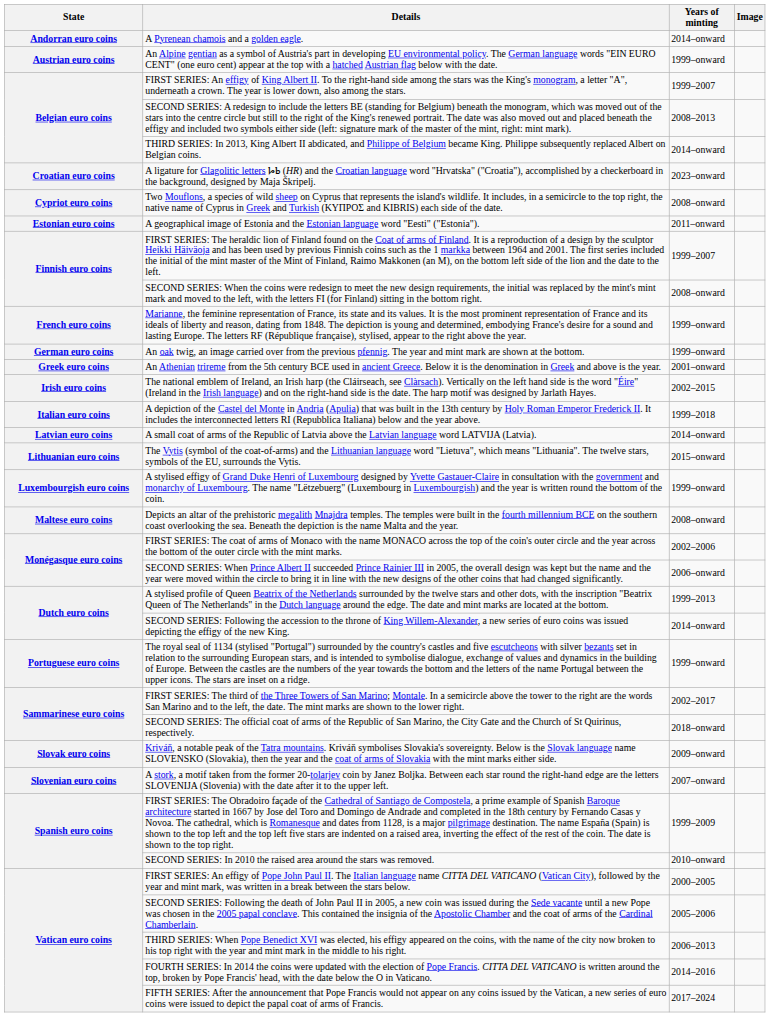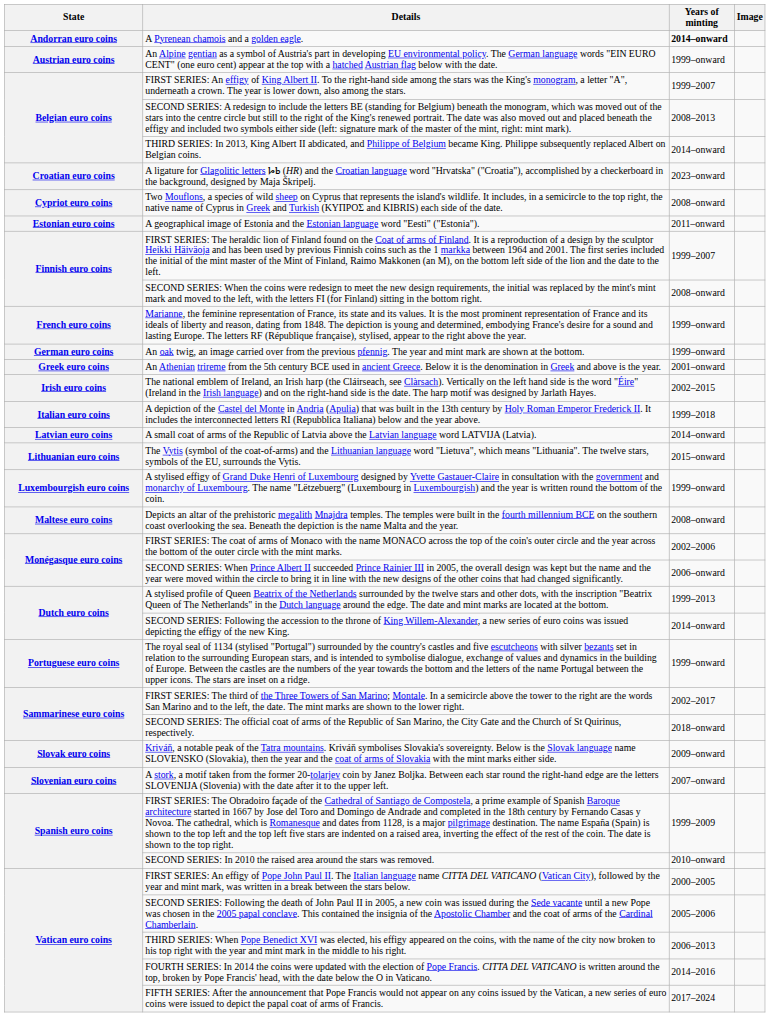(698, 38) normal -> (699, 38) bold
